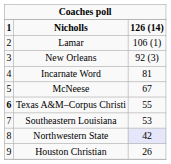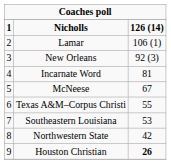(9, 105) bold -> (9, 105) normal
(147, 136) lavender background -> (147, 136) no background
(147, 151) normal -> (147, 151) bold
